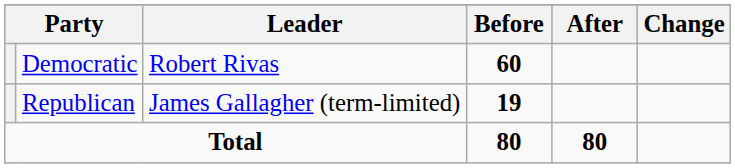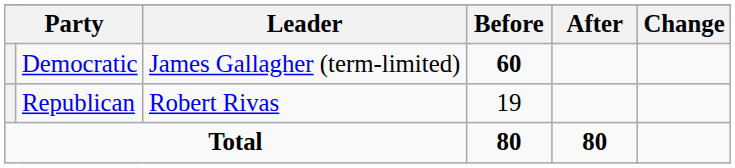(214, 63) Robert Rivas -> (305, 63) James Gallagher (term-limited)
(305, 102) James Gallagher (term-limited) -> (214, 102) Robert Rivas
(509, 102) bold -> (509, 102) normal
